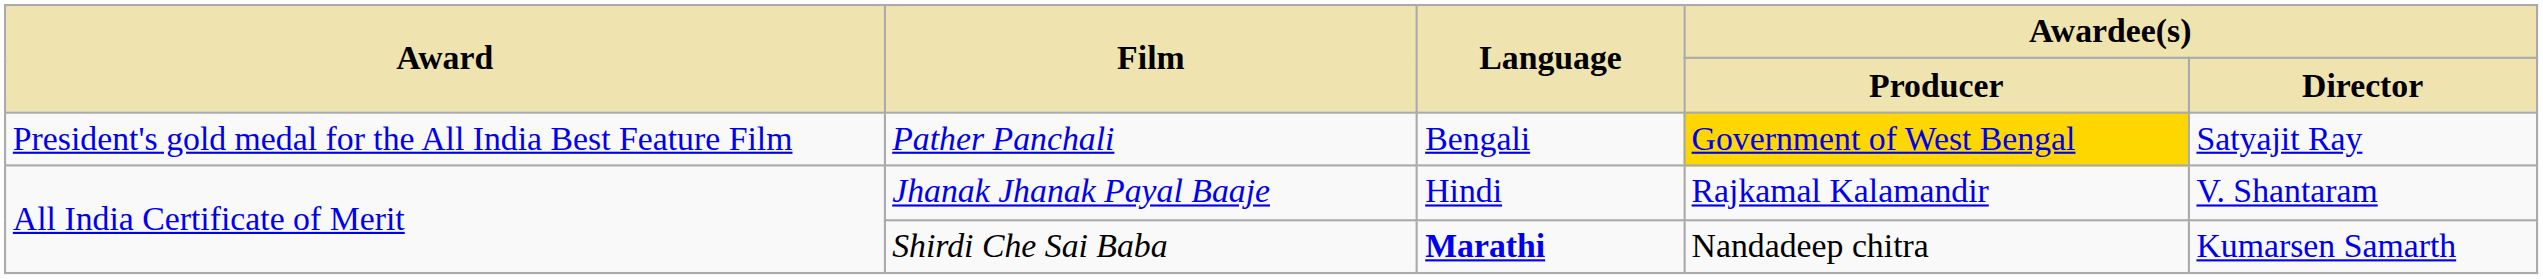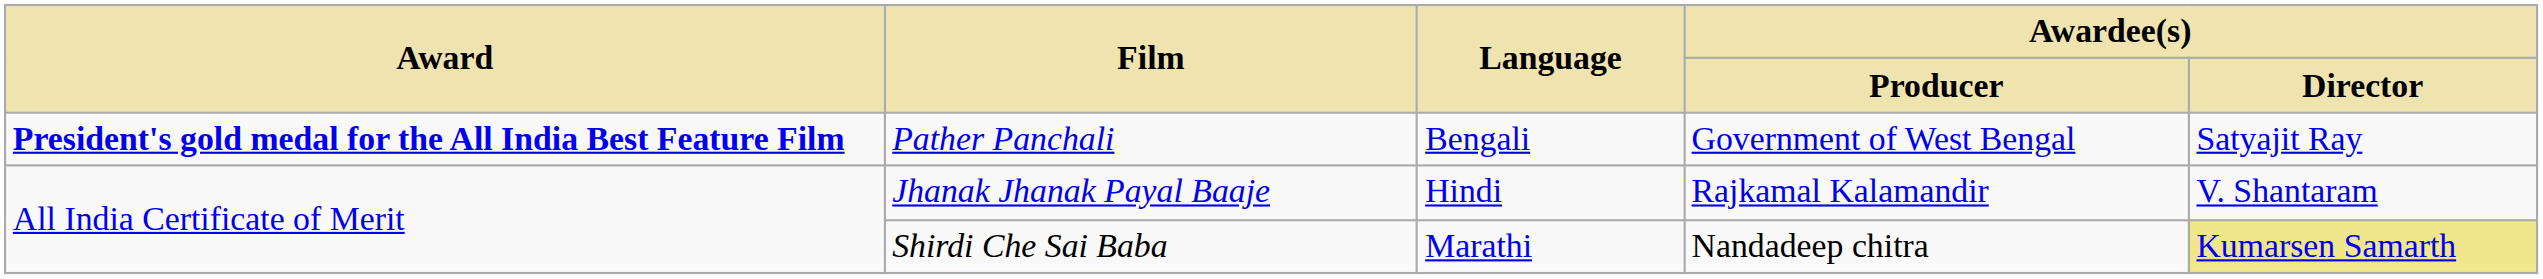(403, 138) normal -> (429, 138) bold
(1884, 138) gold background -> (1884, 138) no background
(1485, 245) bold -> (1479, 245) normal
(2326, 245) no background -> (2326, 245) khaki background
